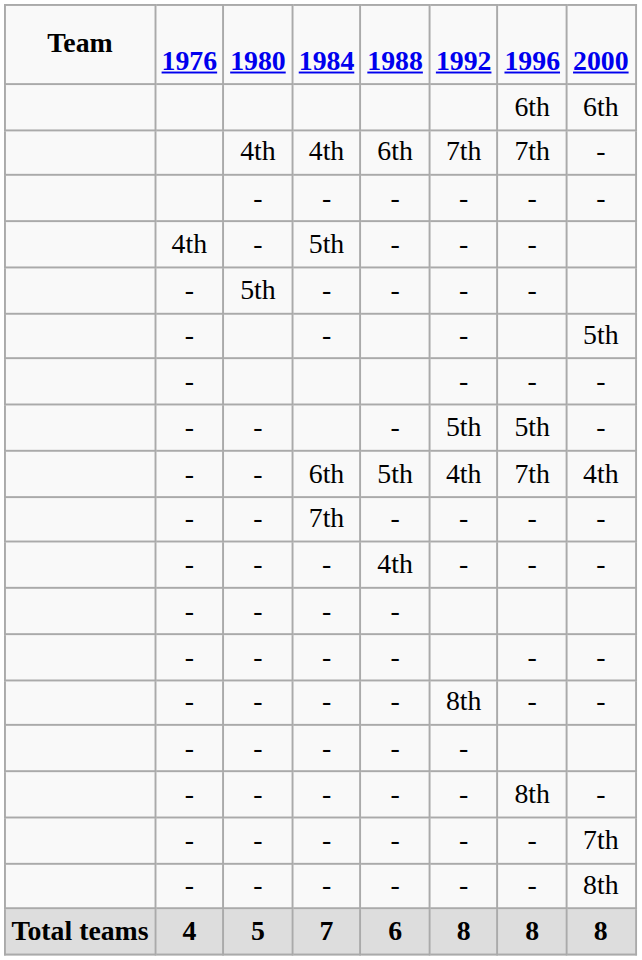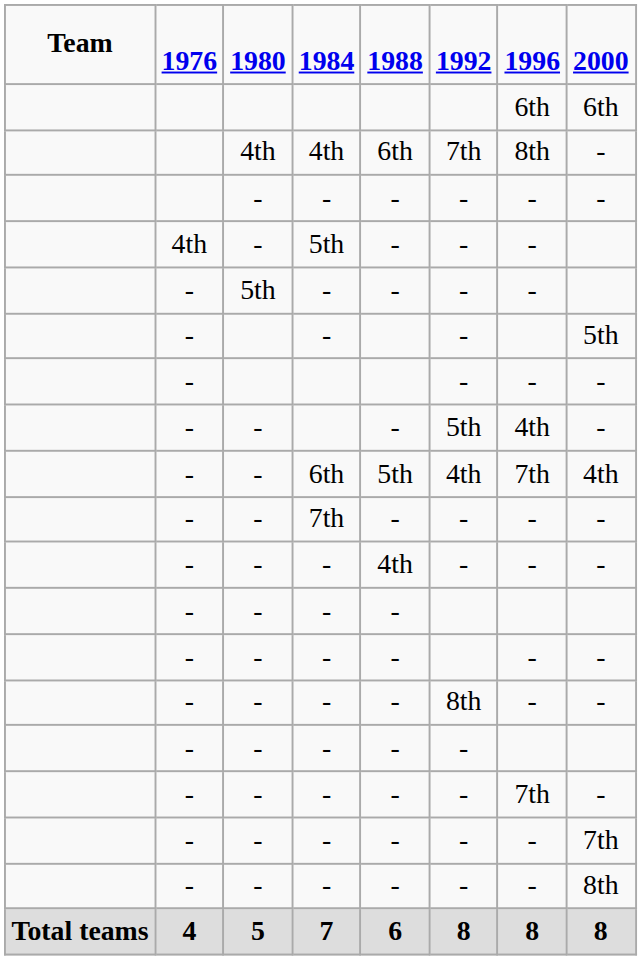(532, 152) 7th -> (532, 152) 8th
(532, 427) 5th -> (532, 427) 4th
(532, 794) 8th -> (532, 794) 7th
